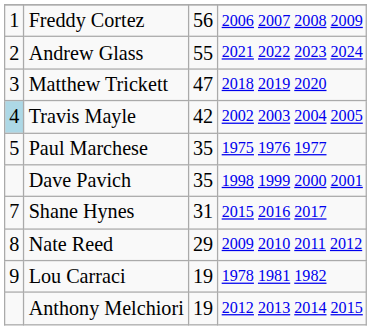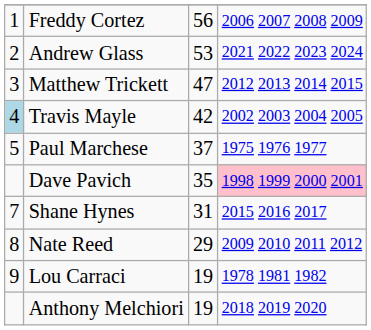(203, 52) 55 -> (203, 52) 53
(274, 84) 2018 2019 2020 -> (292, 84) 2012 2013 2014 2015
(203, 148) 35 -> (203, 148) 37
(292, 180) no background -> (292, 180) pink background
(292, 308) 2012 2013 2014 2015 -> (274, 308) 2018 2019 2020
